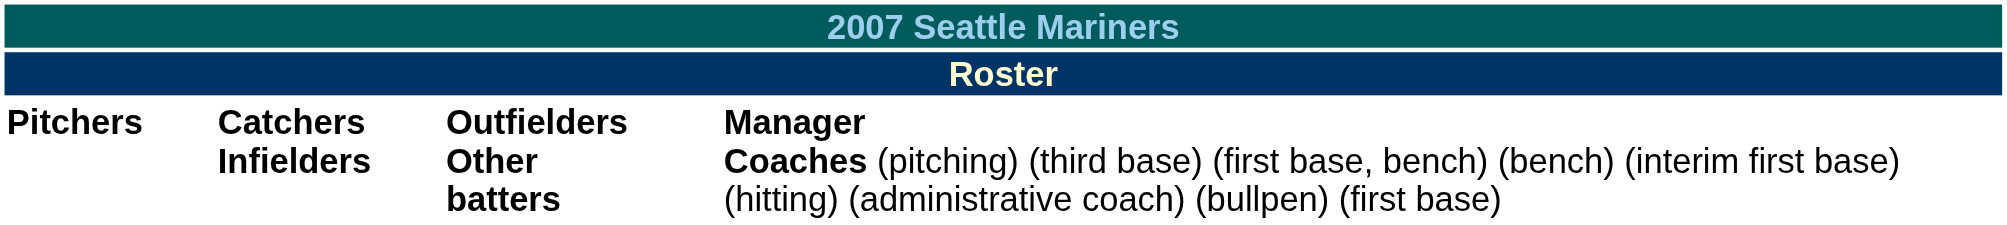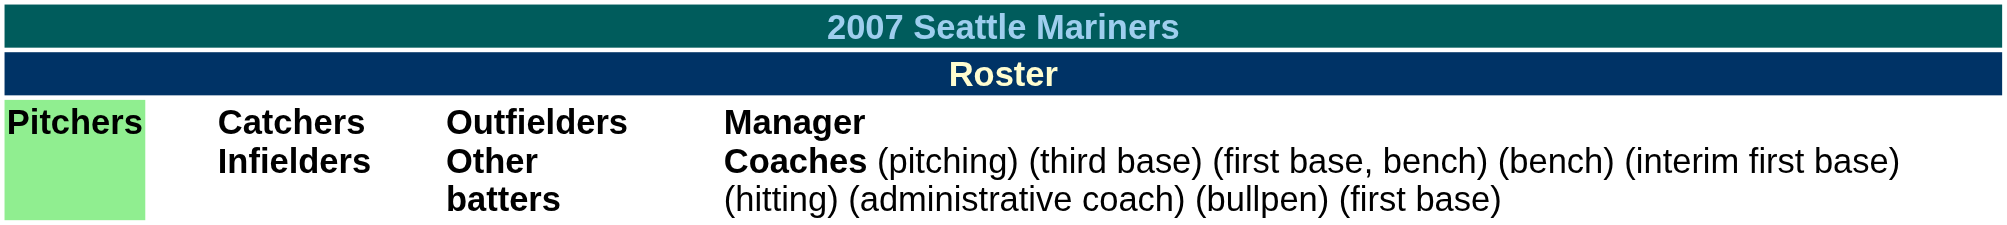(75, 121) no background -> (75, 121) lightgreen background
